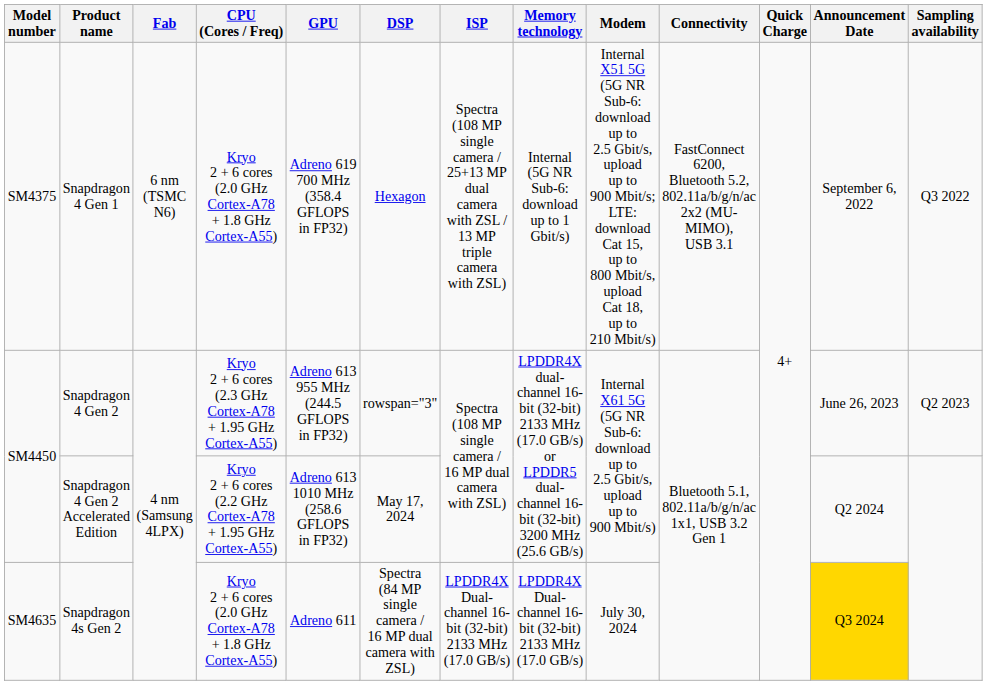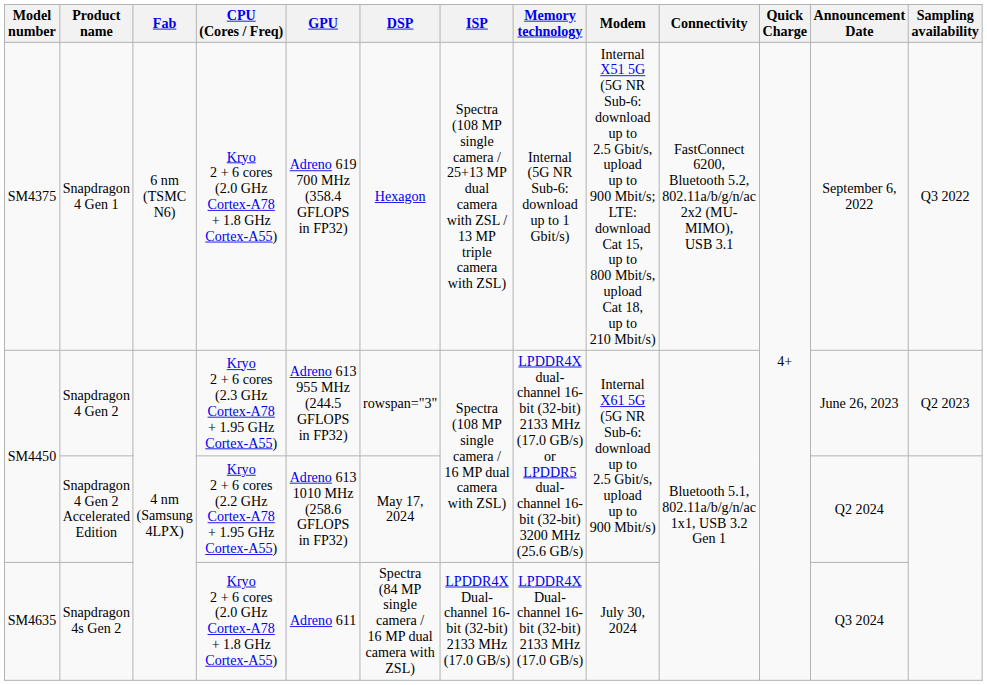(859, 621) gold background -> (859, 621) no background
